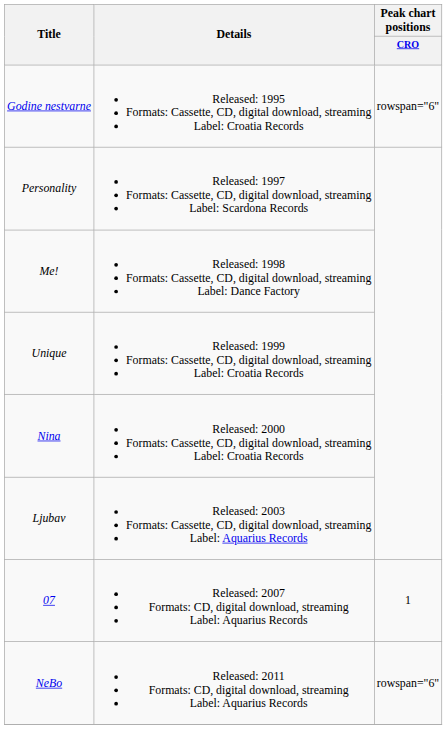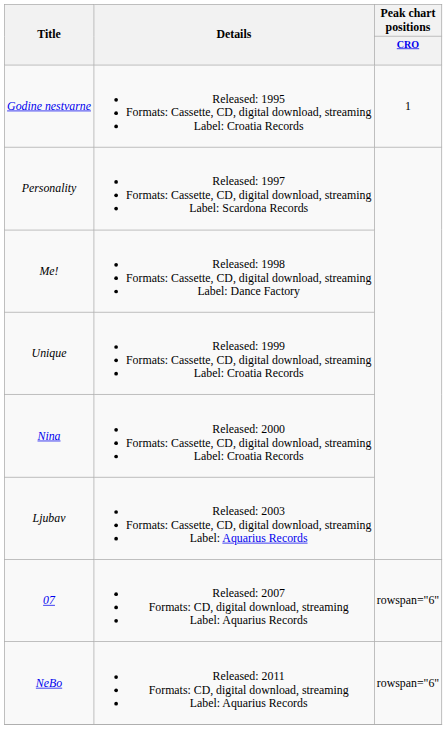(408, 106) rowspan="6" -> (408, 106) 1
(408, 600) 1 -> (408, 600) rowspan="6"
